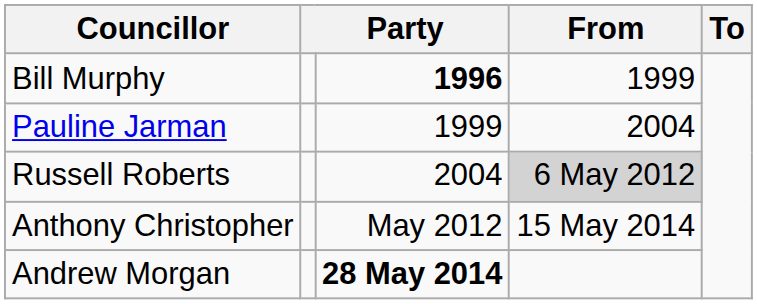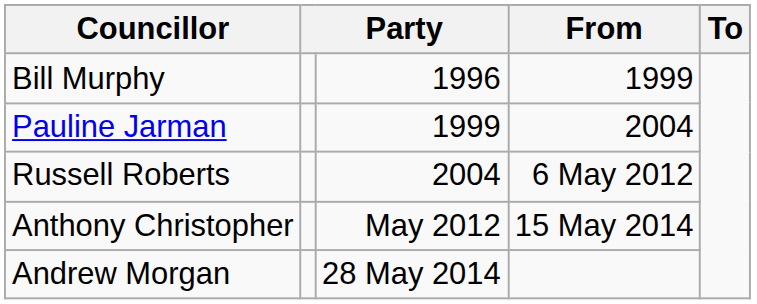(468, 77) bold -> (466, 77) normal
(614, 175) lightgrey background -> (613, 175) no background
(412, 273) bold -> (411, 273) normal
